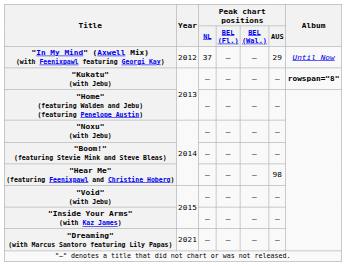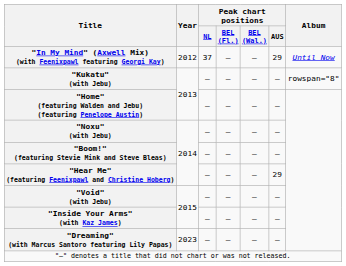(314, 79) bold -> (314, 79) normal
(277, 175) 98 -> (277, 175) 29
(187, 240) 2021 -> (187, 240) 2023
